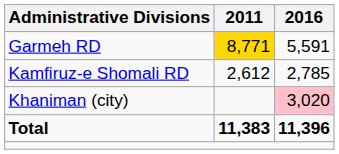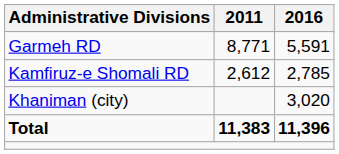(248, 45) gold background -> (248, 45) no background
(308, 100) pink background -> (308, 100) no background
